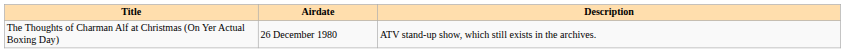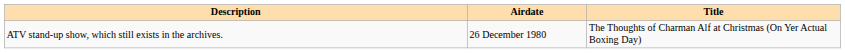columns swapped: (131, 12) <-> (609, 12)
